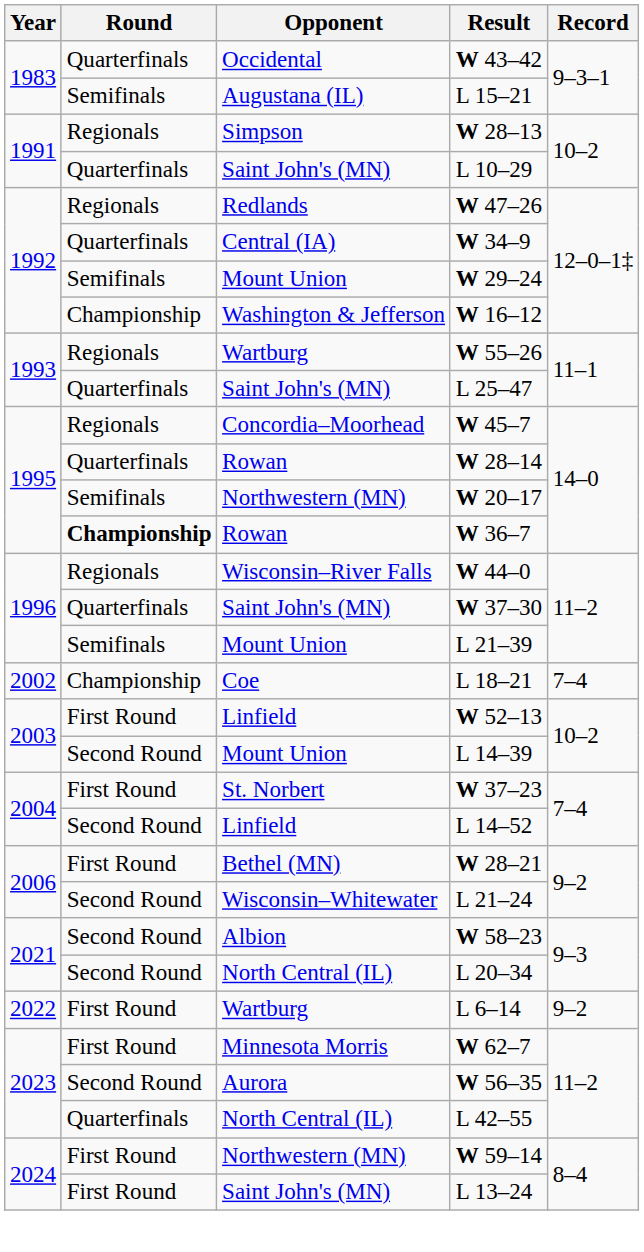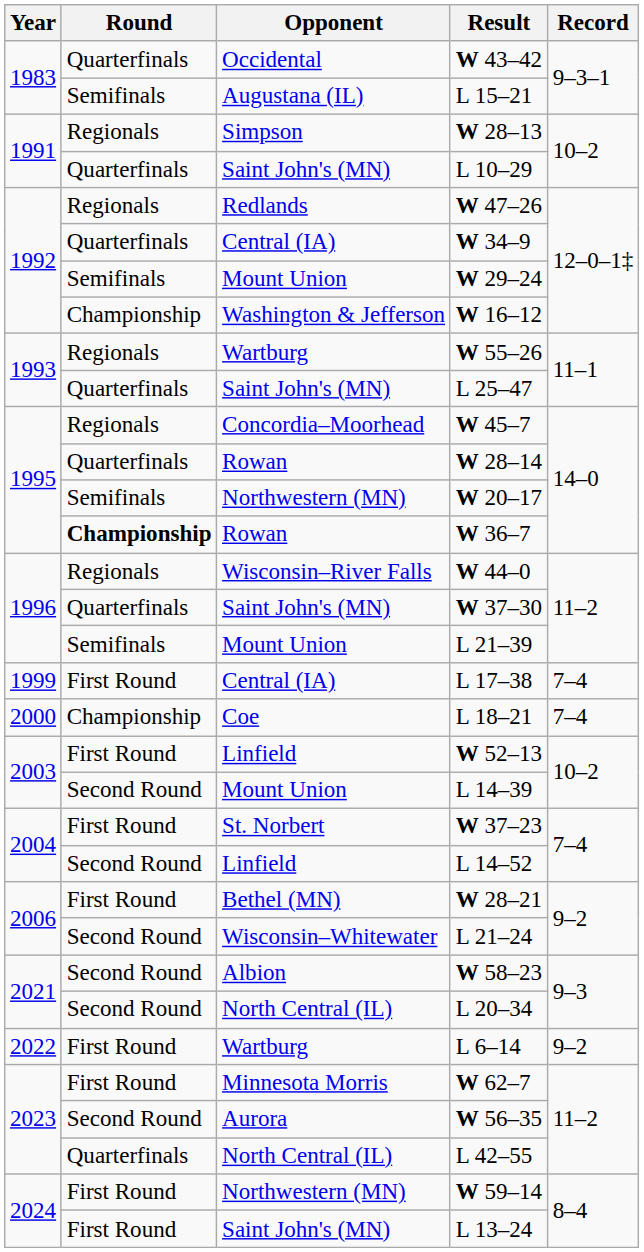+ row: (494, 680)
(33, 680) 2002 -> (33, 717) 2000
